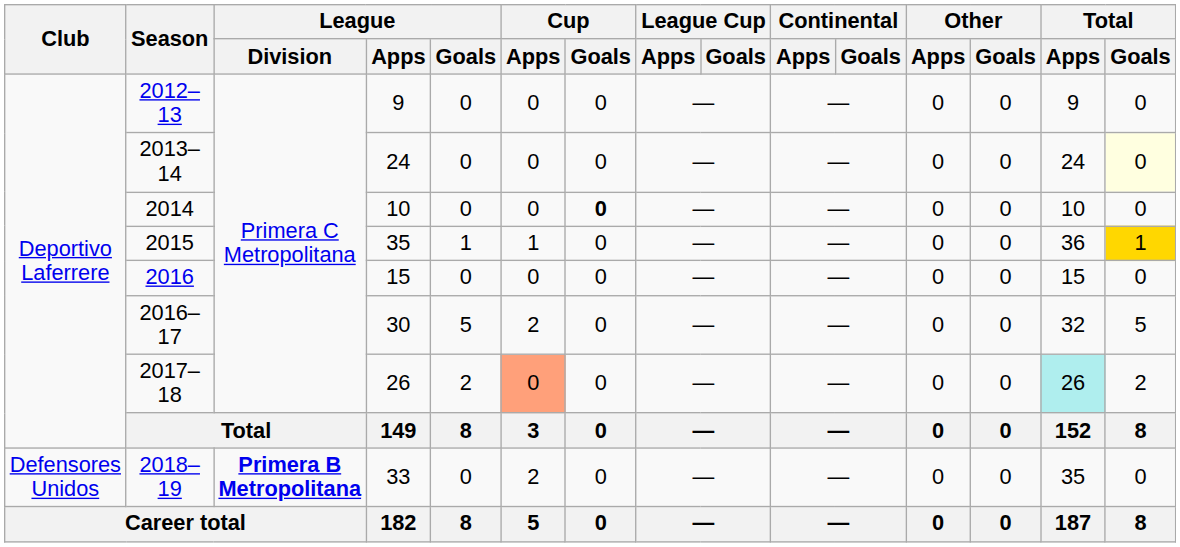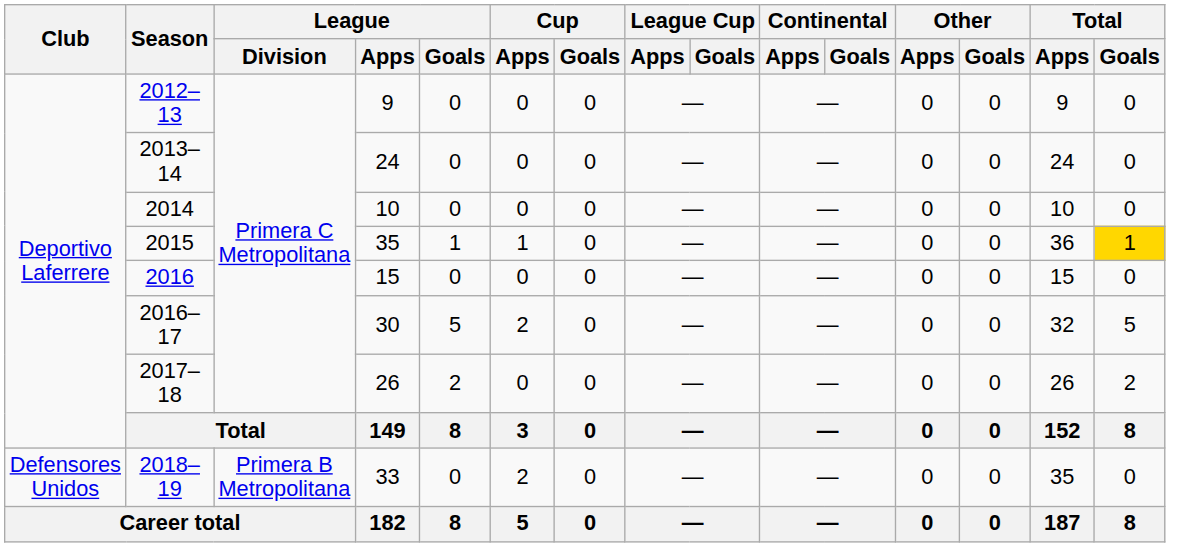(1140, 162) lightyellow background -> (1130, 162) no background
(601, 208) bold -> (590, 208) normal
(533, 383) lightsalmon background -> (522, 383) no background
(1073, 383) paleturquoise background -> (1062, 383) no background
(290, 477) bold -> (284, 477) normal
